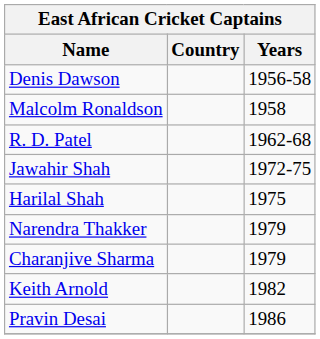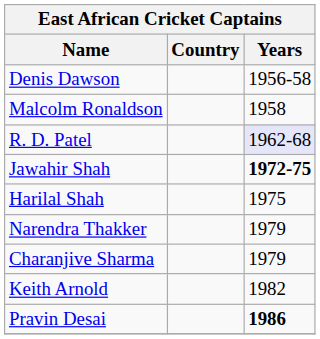(280, 139) no background -> (280, 139) lavender background
(280, 169) normal -> (280, 169) bold
(267, 318) normal -> (267, 318) bold
